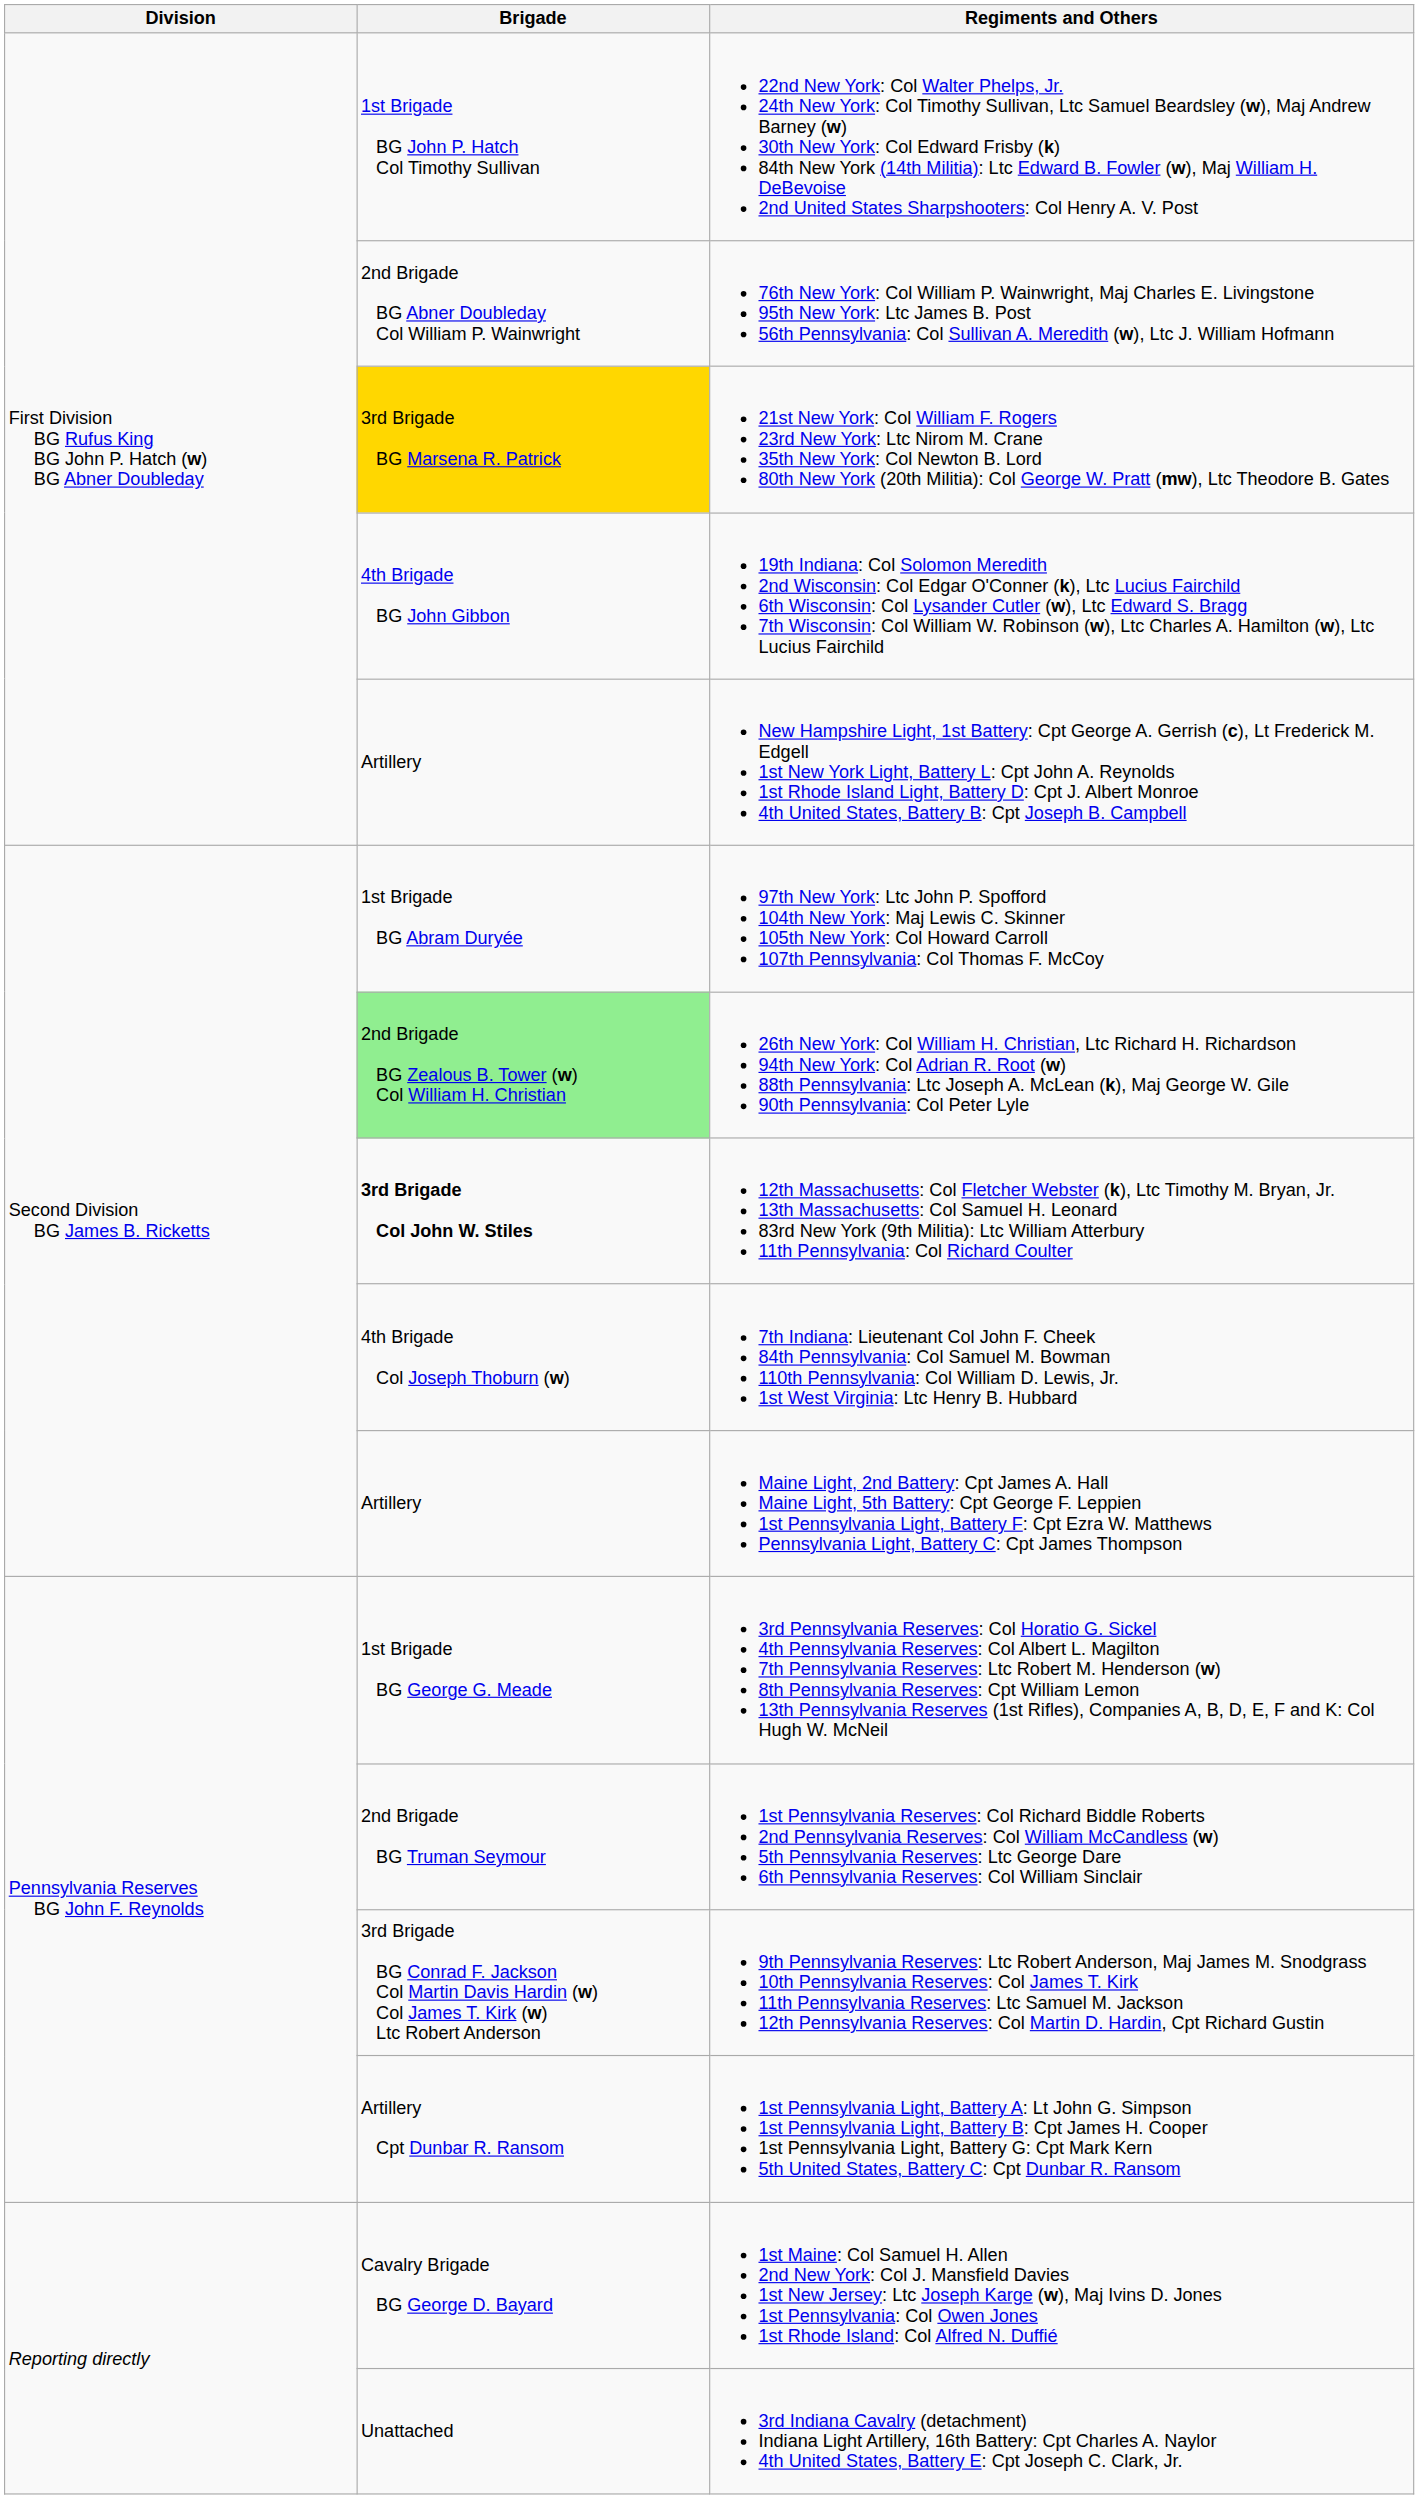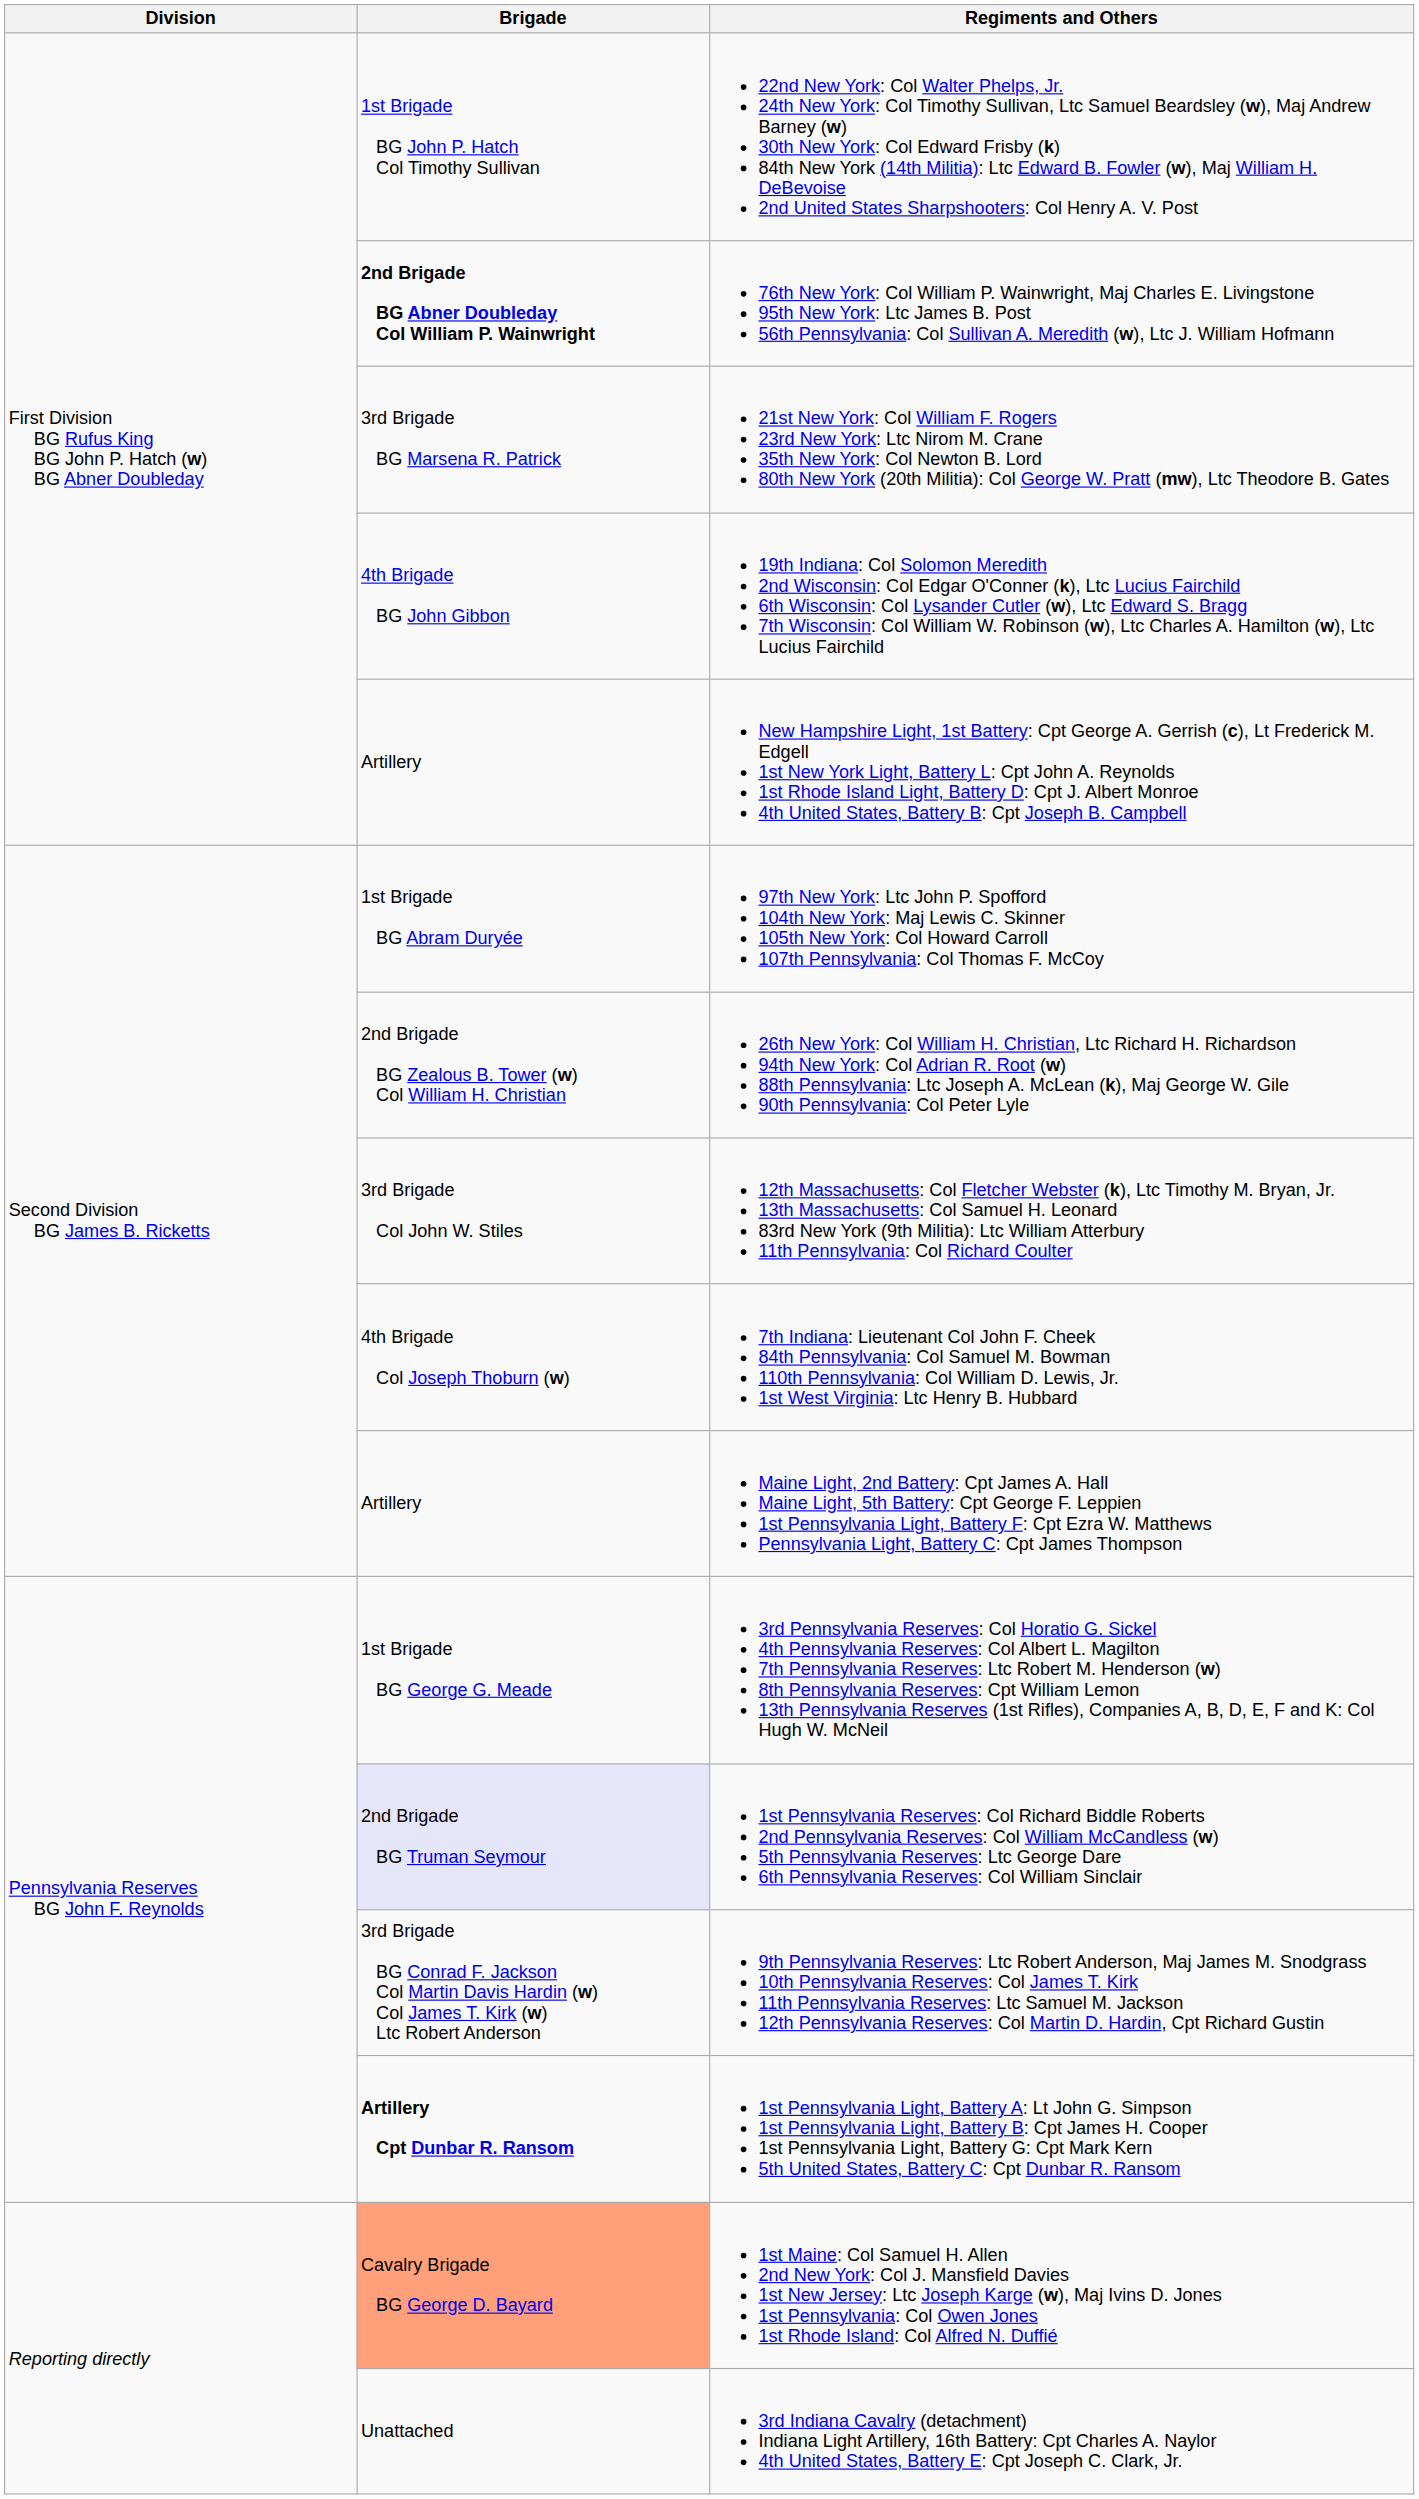(471, 303) normal -> (478, 303) bold
(461, 439) gold background -> (461, 439) no background
(469, 1064) lightgreen background -> (469, 1064) no background
(447, 1210) bold -> (442, 1210) normal
(453, 1836) no background -> (453, 1836) lavender background
(463, 2128) normal -> (467, 2128) bold
(457, 2285) no background -> (457, 2285) lightsalmon background
